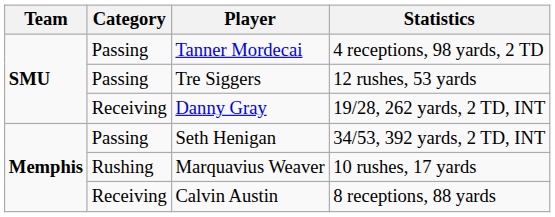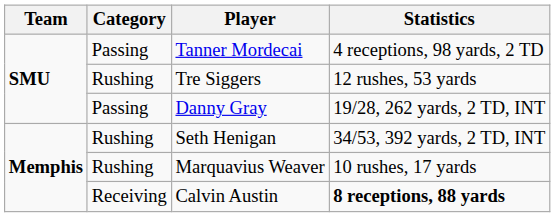(120, 78) Passing -> (123, 78) Rushing
(129, 108) Receiving -> (120, 108) Passing
(120, 137) Passing -> (123, 137) Rushing
(415, 196) normal -> (419, 196) bold
